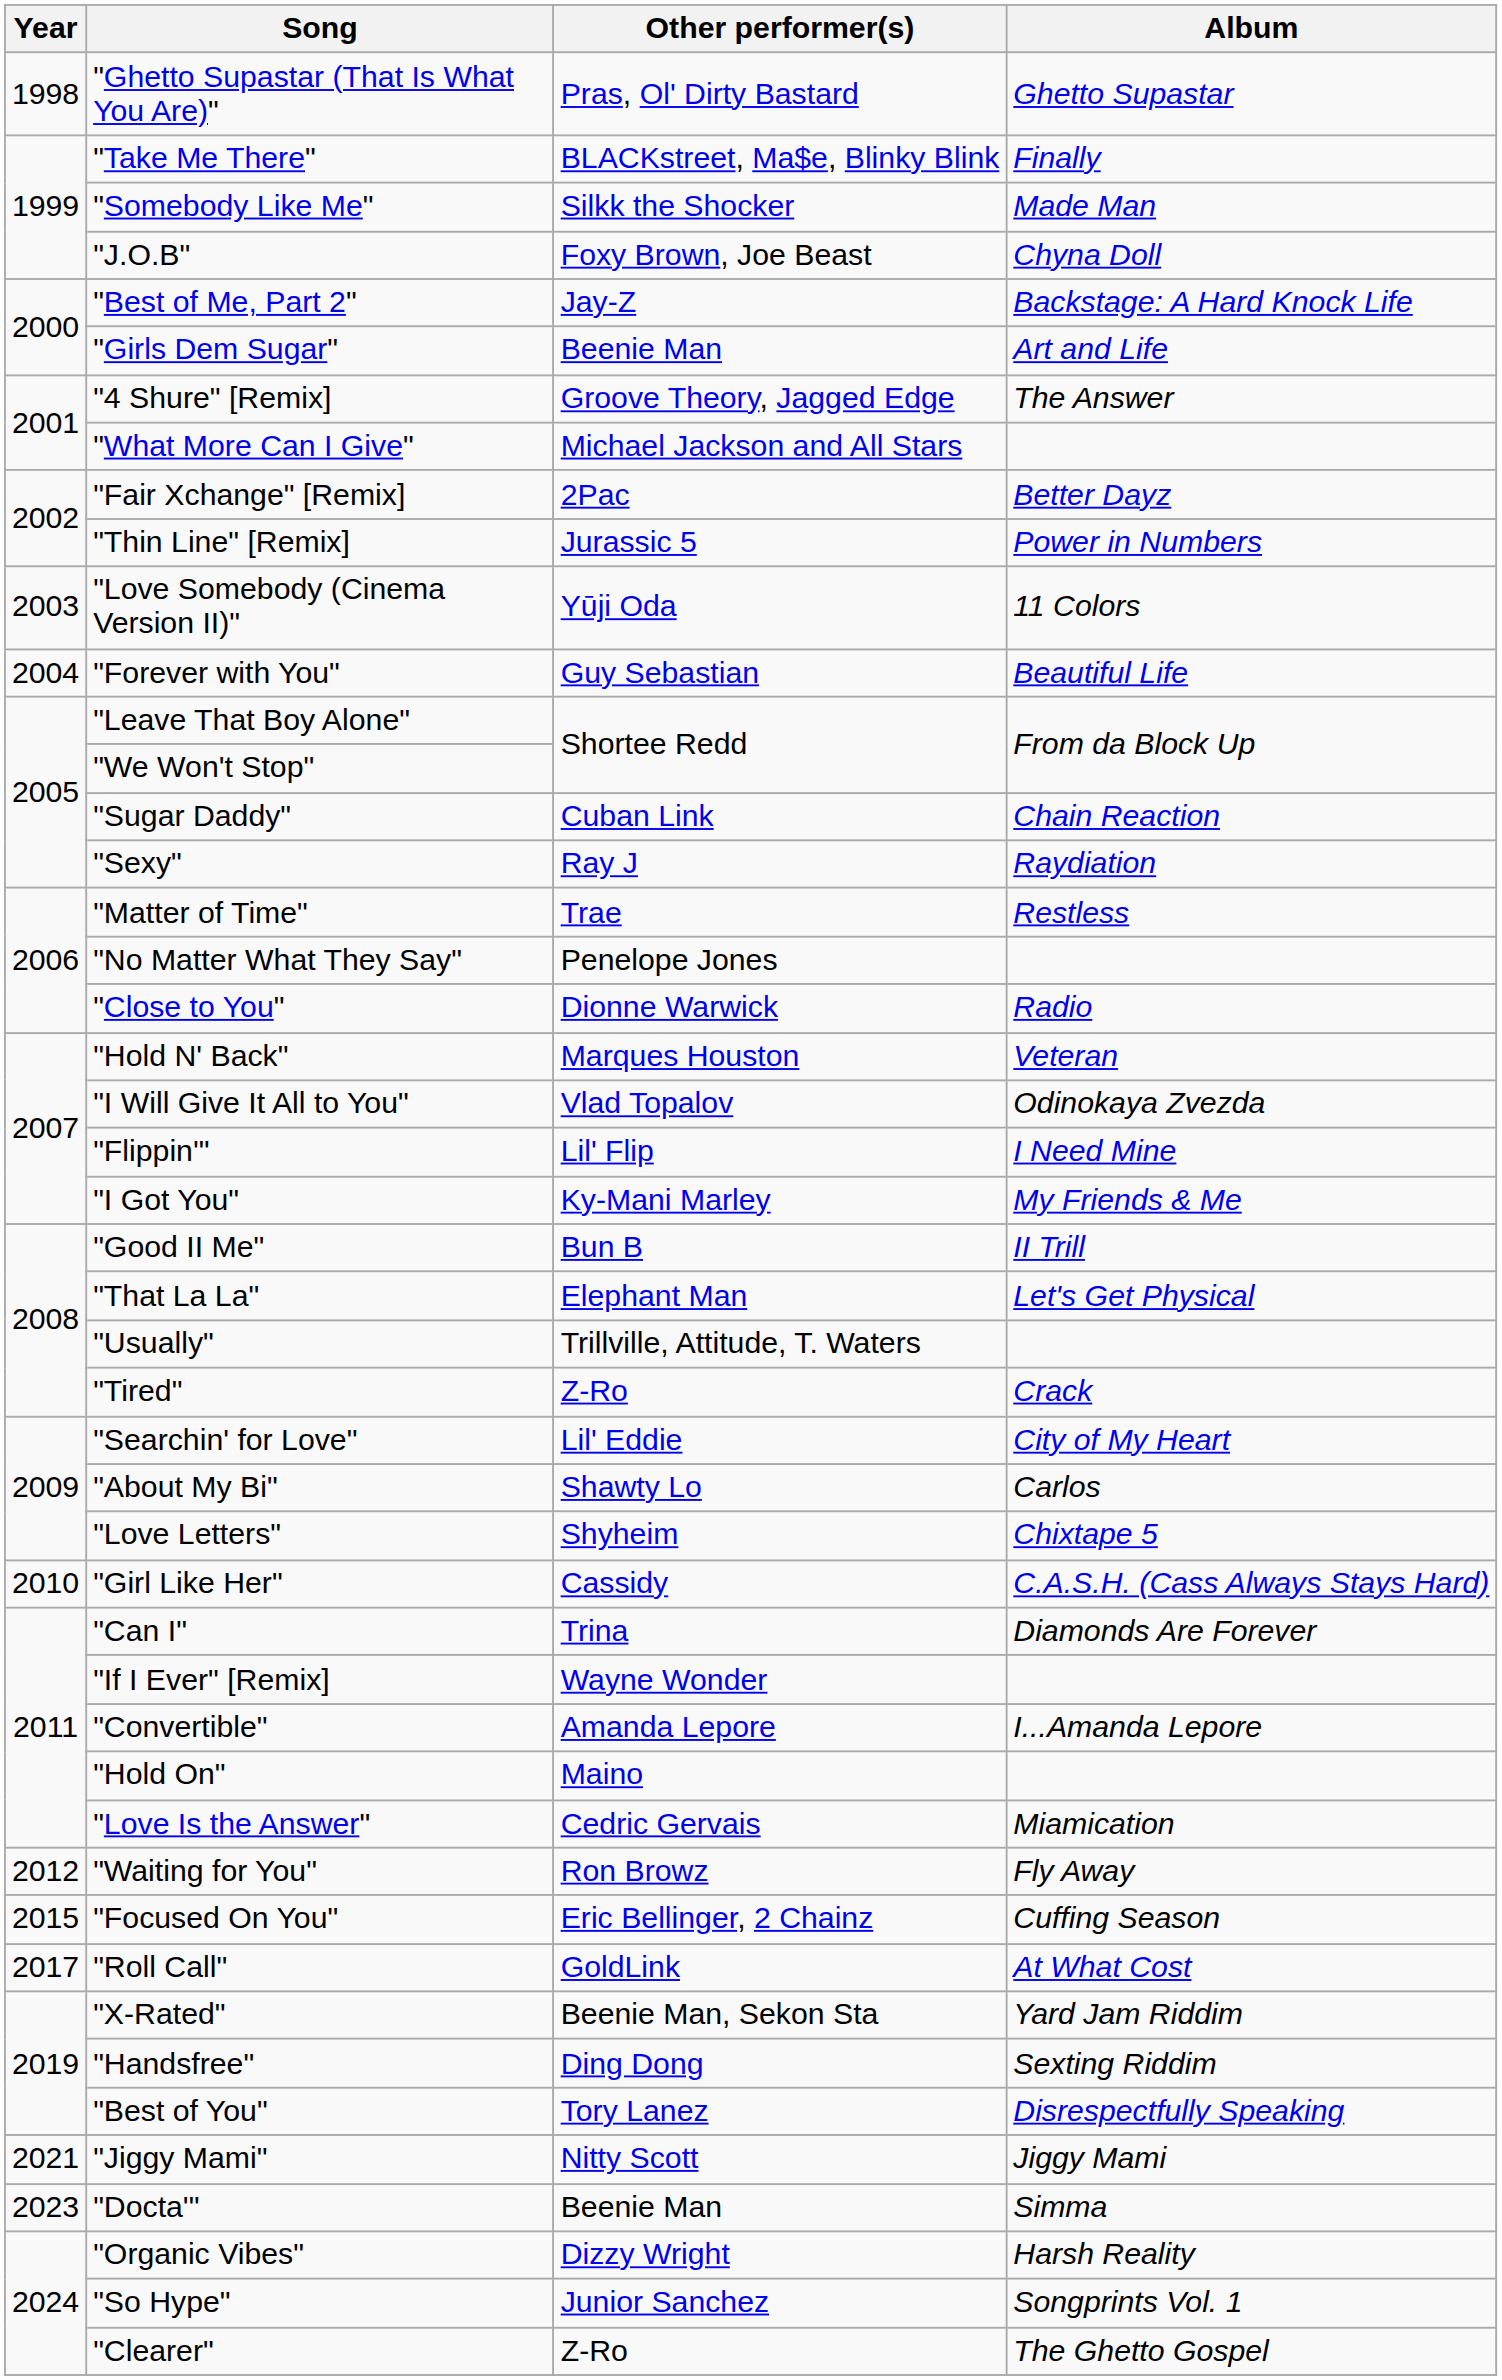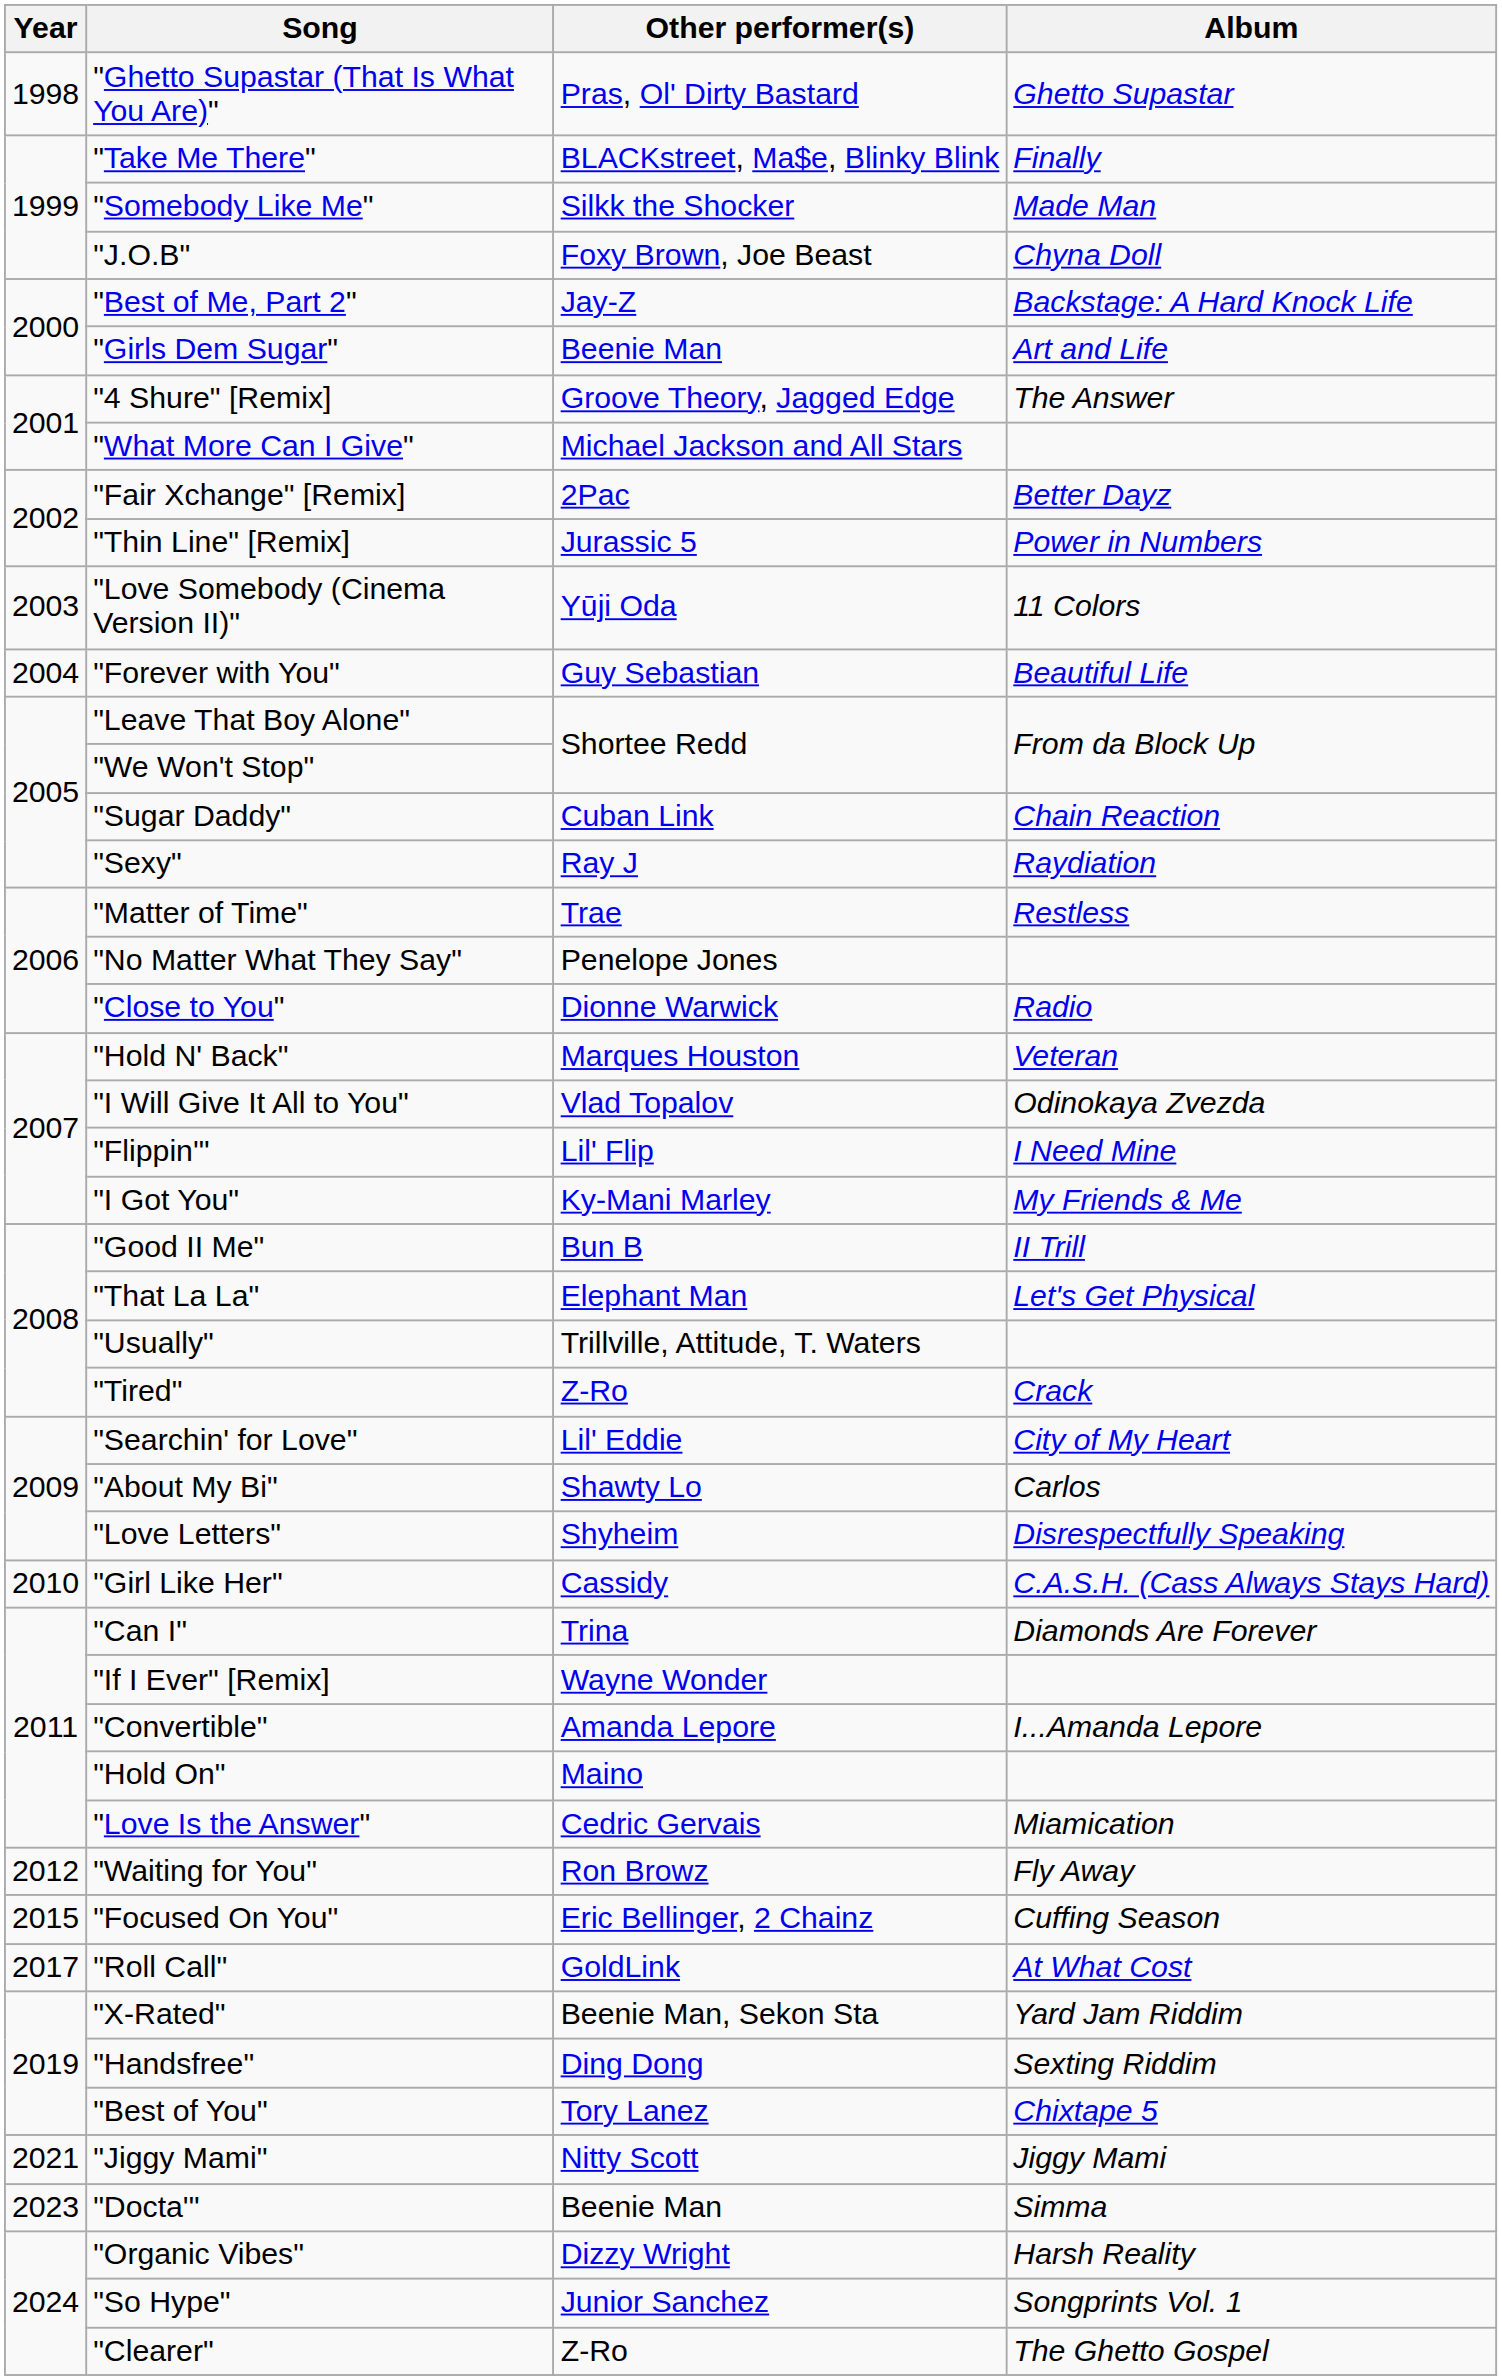(1086, 1535) Chixtape 5 -> (1179, 1535) Disrespectfully Speaking
(1179, 2110) Disrespectfully Speaking -> (1086, 2110) Chixtape 5
